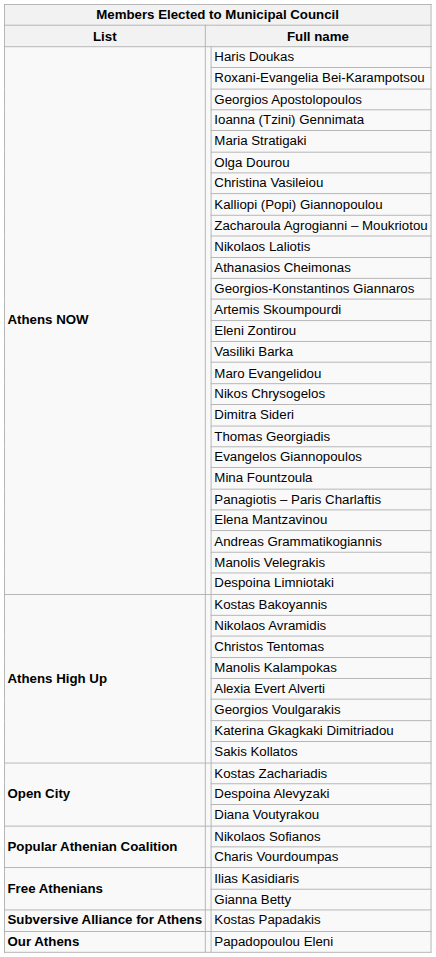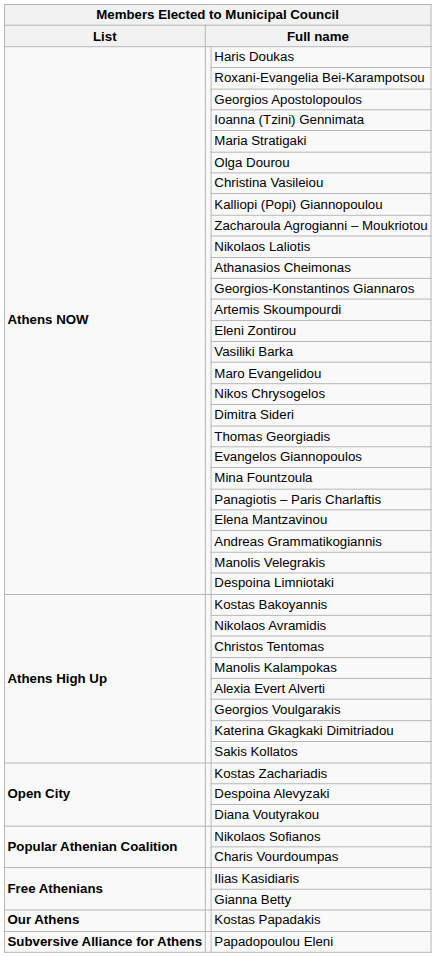(105, 920) Subversive Alliance for Athens -> (43, 920) Our Athens
(43, 941) Our Athens -> (105, 941) Subversive Alliance for Athens
